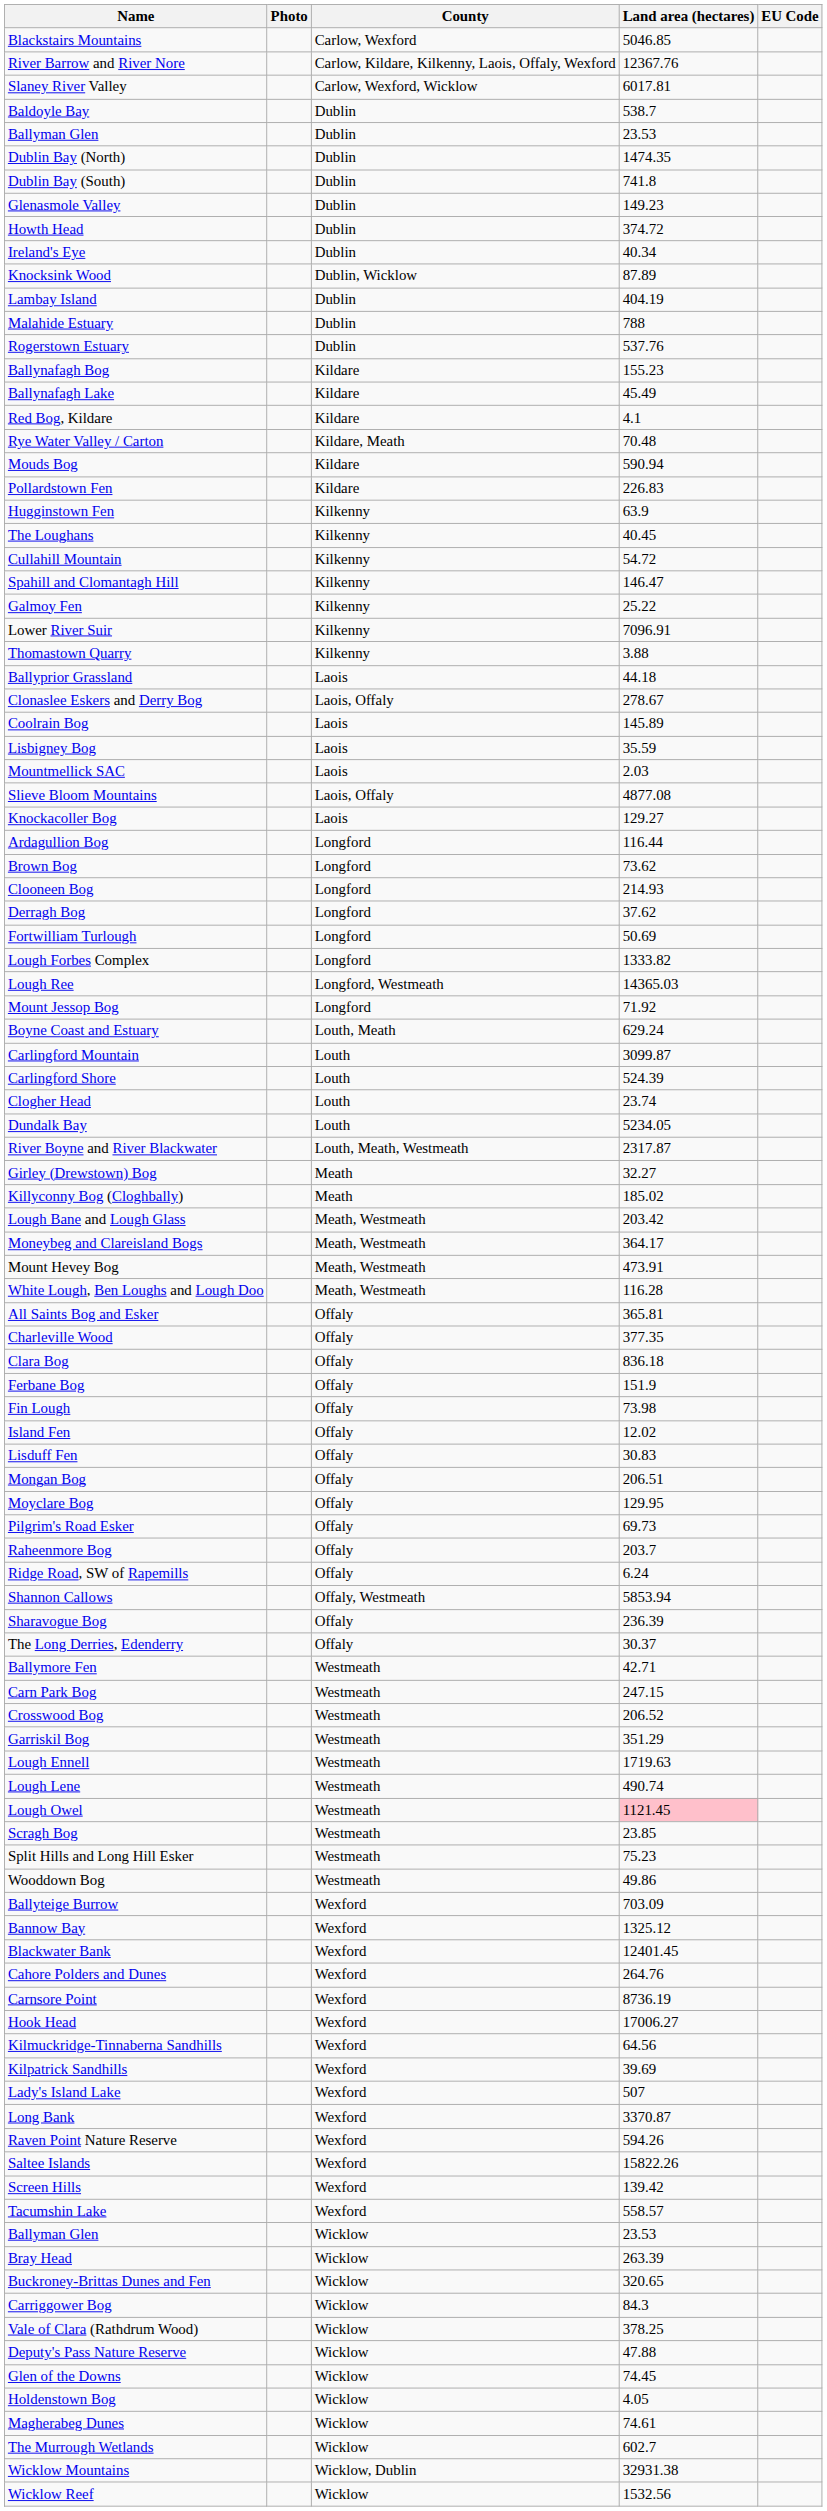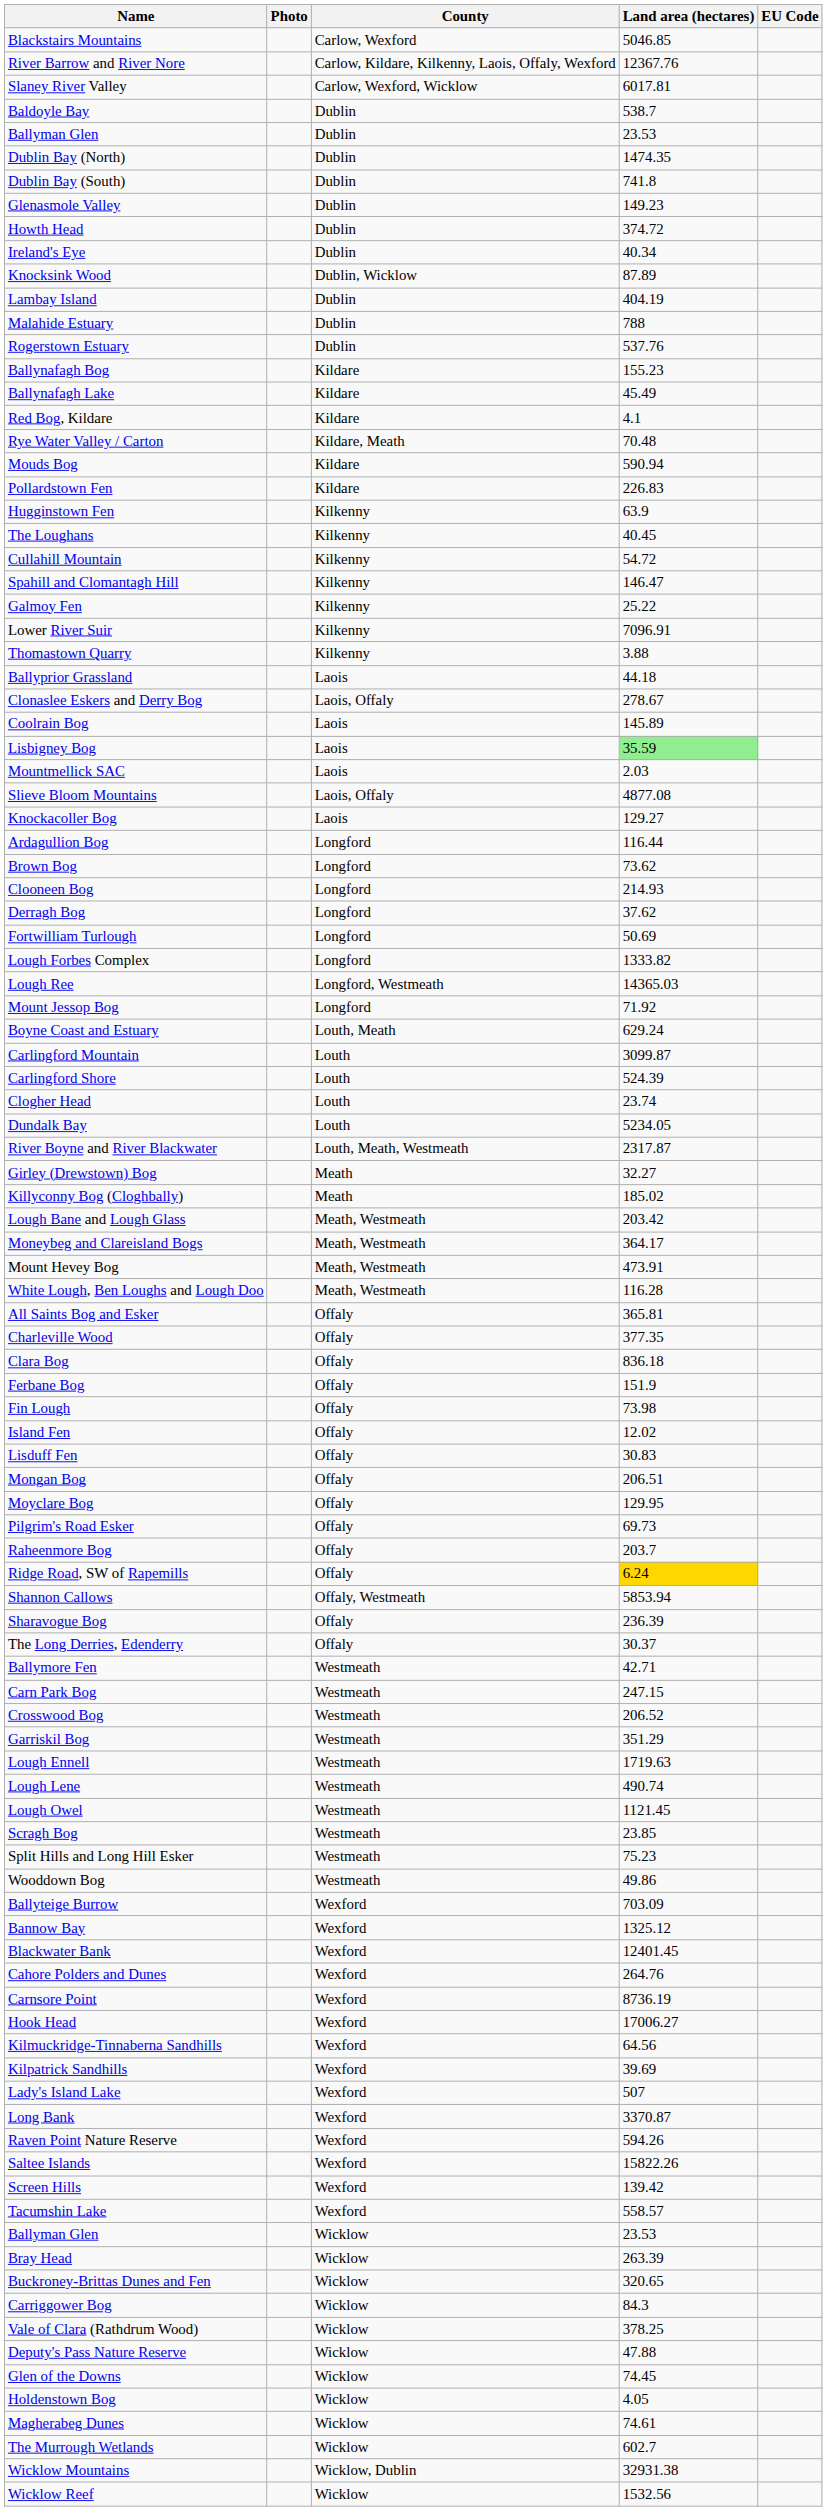(639, 747) no background -> (639, 747) lightgreen background
(636, 1573) no background -> (636, 1573) gold background
(647, 1809) pink background -> (647, 1809) no background
